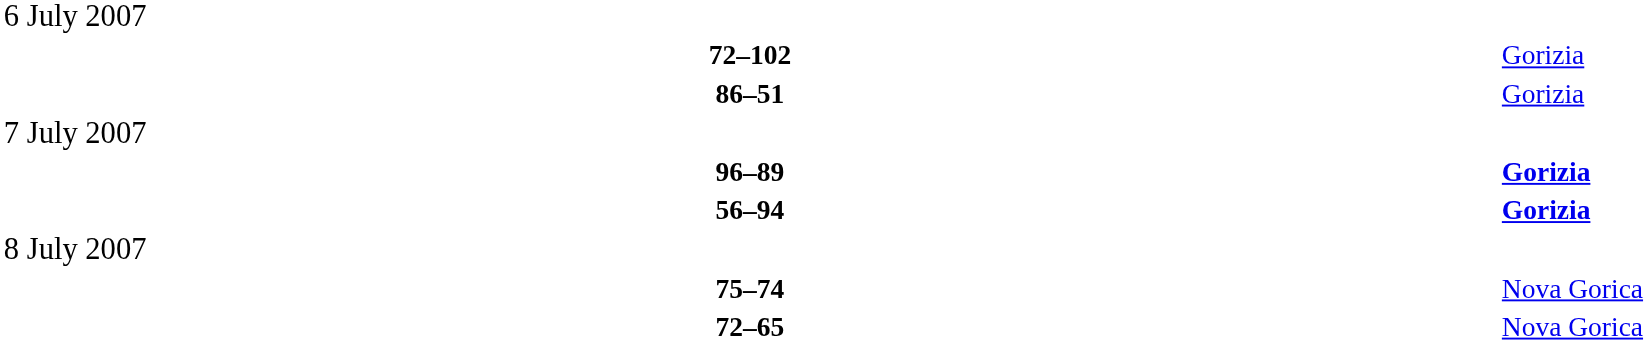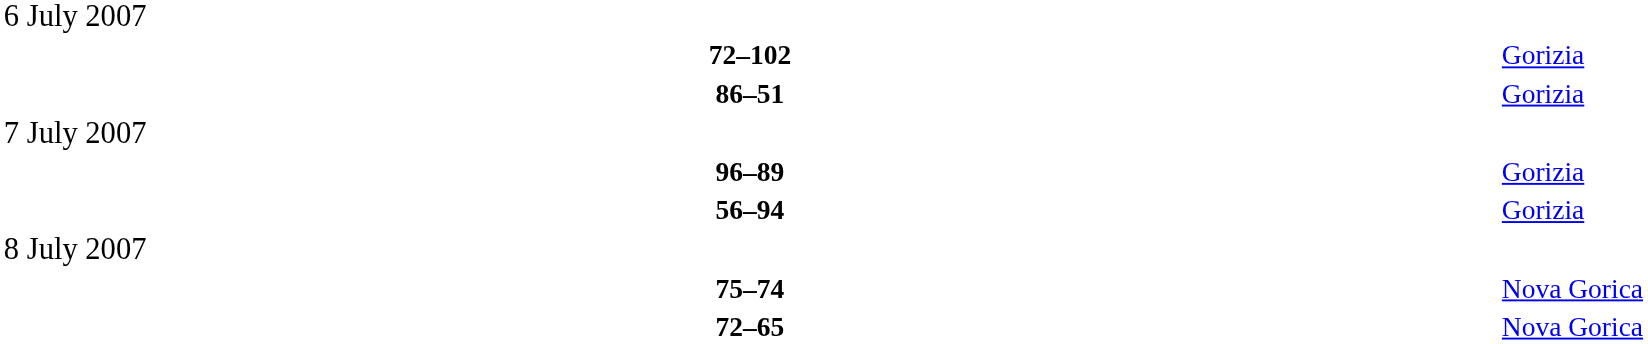(1546, 171) bold -> (1543, 171) normal
(1546, 210) bold -> (1543, 210) normal
